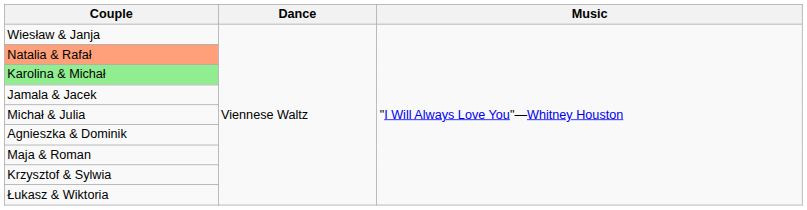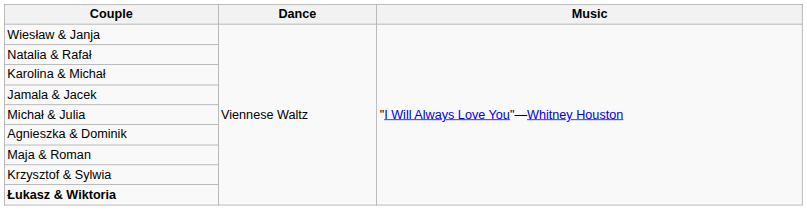(49, 54) lightsalmon background -> (49, 54) no background
(56, 74) lightgreen background -> (56, 74) no background
(58, 194) normal -> (62, 194) bold
